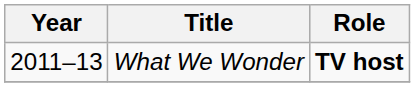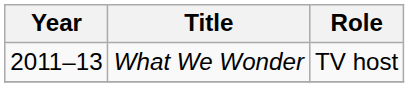(359, 61) bold -> (357, 61) normal
